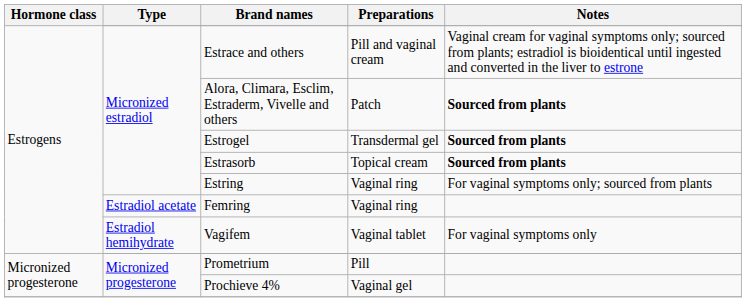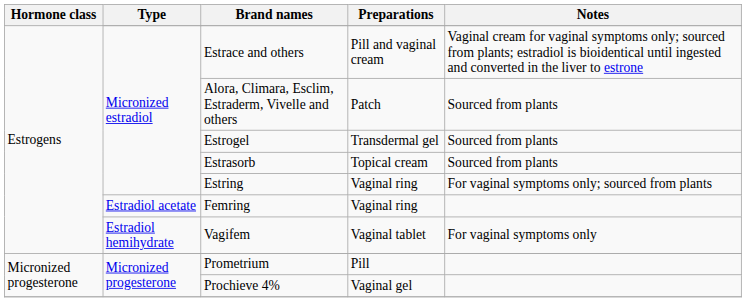(507, 104) bold -> (503, 104) normal
(507, 141) bold -> (503, 141) normal
(507, 162) bold -> (503, 162) normal
